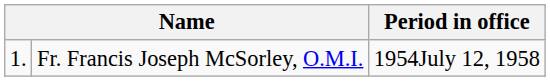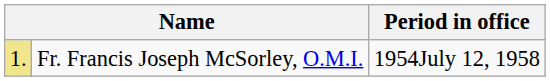(18, 57) no background -> (18, 57) khaki background
